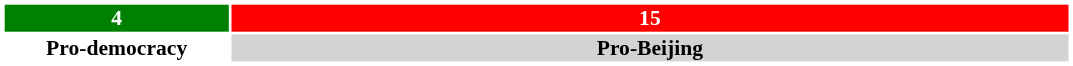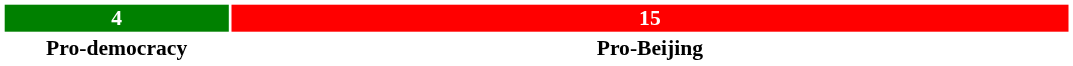(650, 47) lightgrey background -> (650, 47) no background
